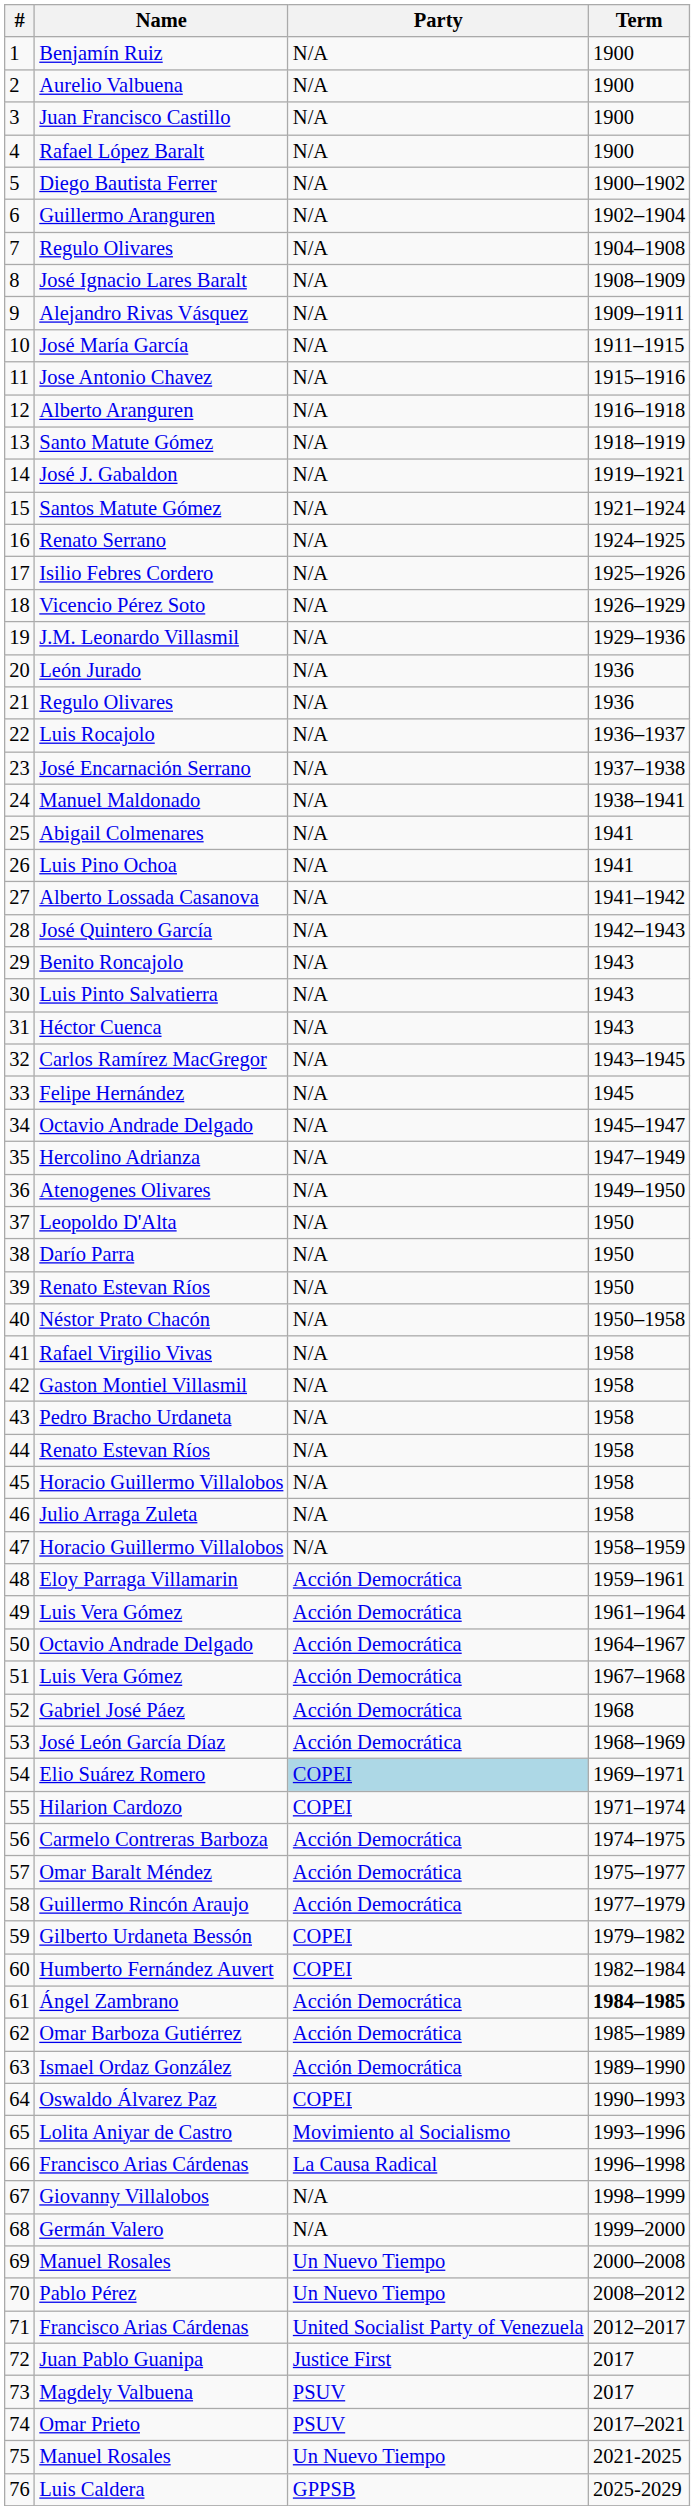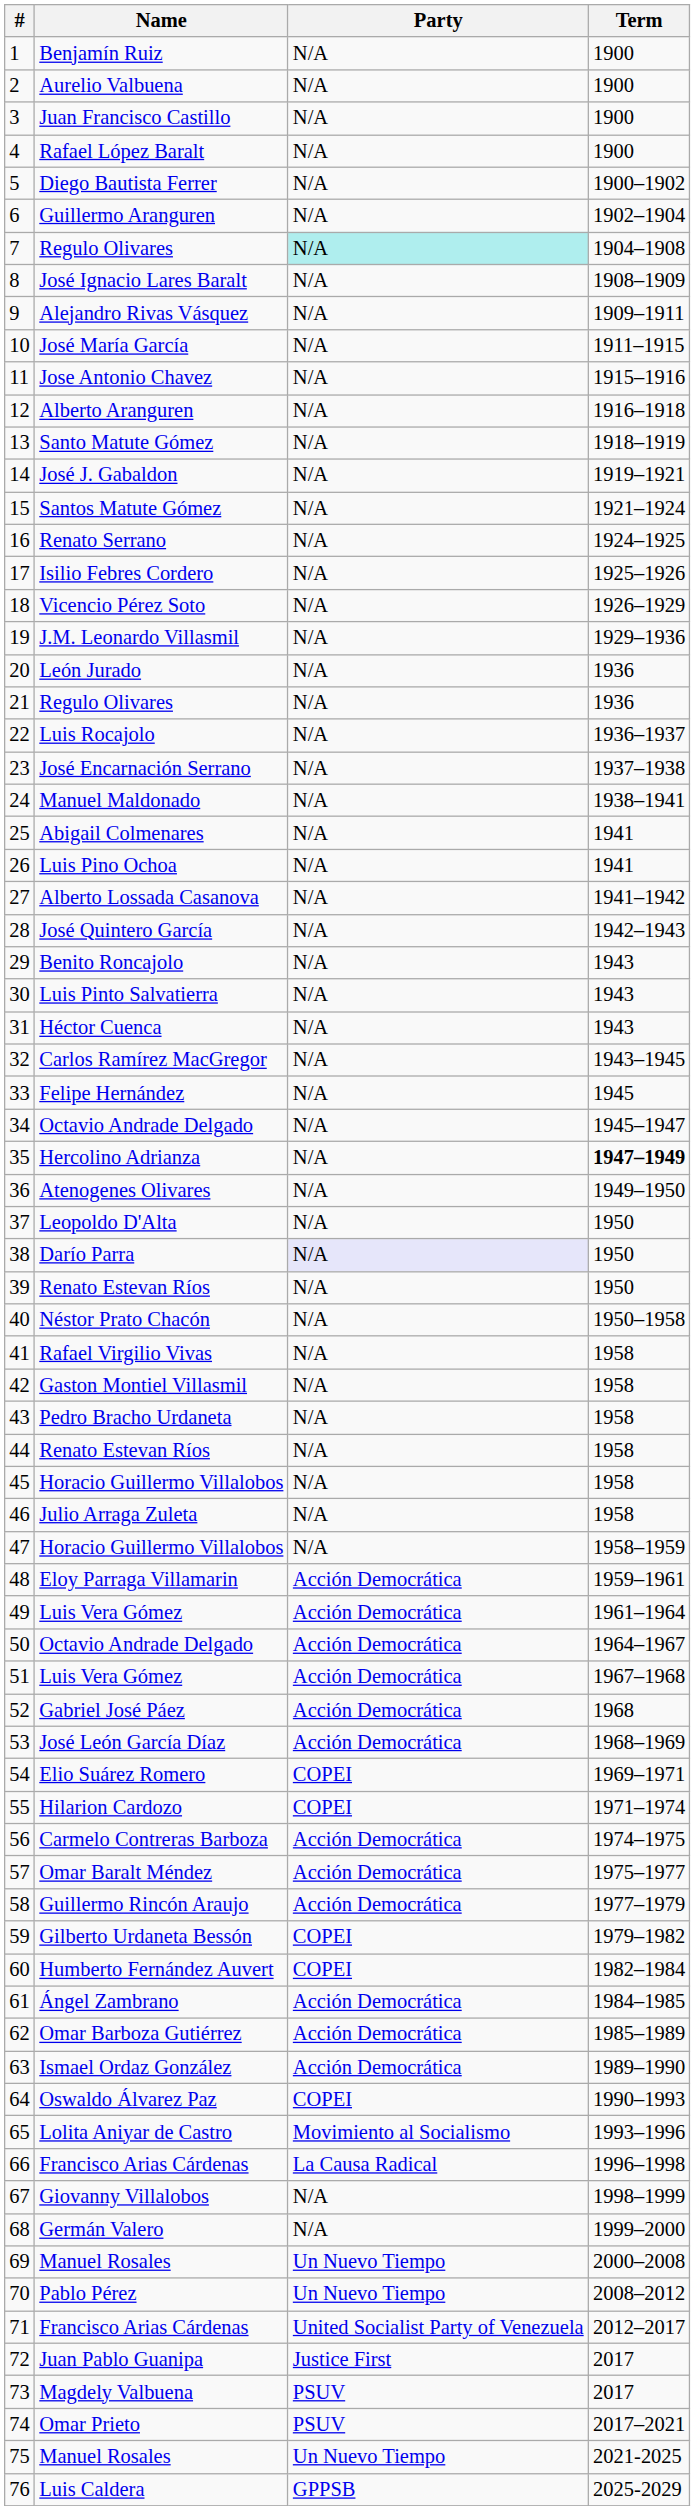(310, 248) no background -> (310, 248) paleturquoise background
(639, 1157) normal -> (639, 1157) bold
(310, 1254) no background -> (310, 1254) lavender background
(322, 1774) lightblue background -> (322, 1774) no background
(639, 2002) bold -> (639, 2002) normal
